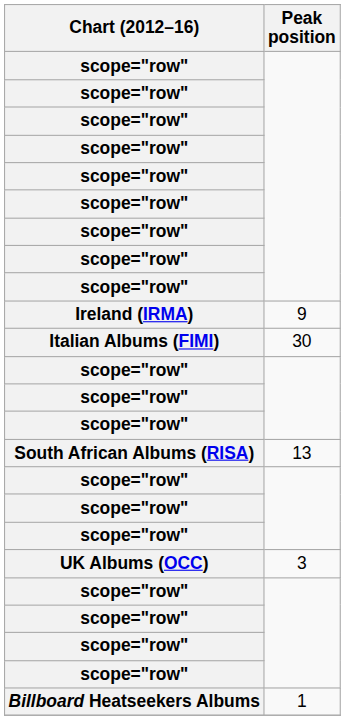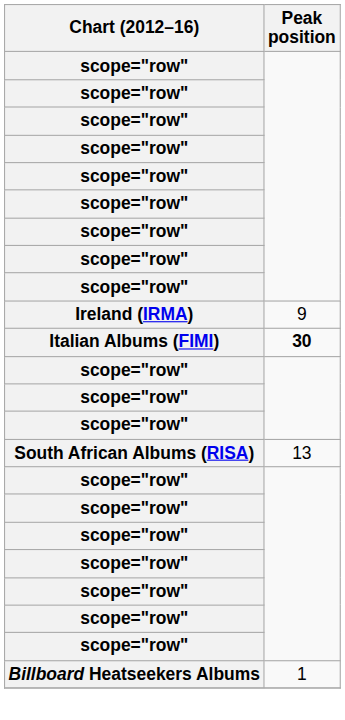(302, 342) normal -> (302, 342) bold
- row: (134, 563)
